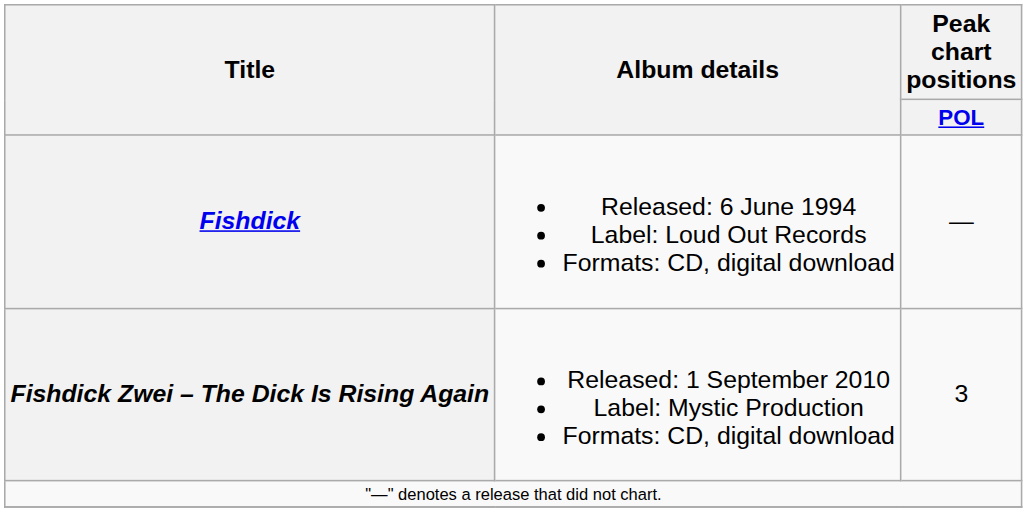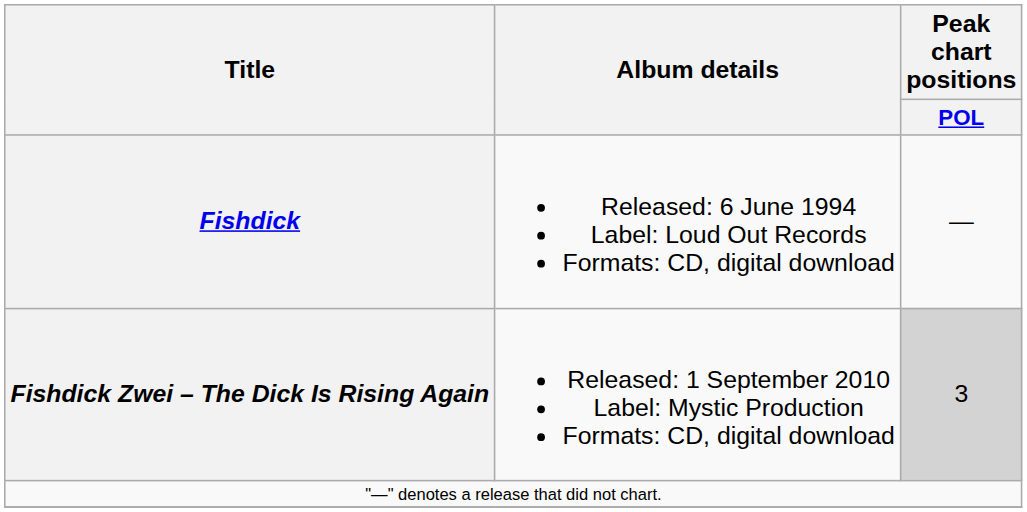(961, 393) no background -> (961, 393) lightgrey background
